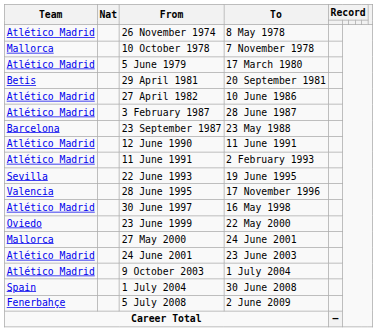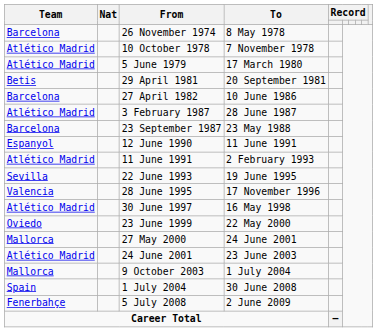(51, 33) Atlético Madrid -> (33, 33) Barcelona
(30, 49) Mallorca -> (51, 49) Atlético Madrid
(51, 96) Atlético Madrid -> (33, 96) Barcelona
(51, 144) Atlético Madrid -> (30, 144) Espanyol
(51, 271) Atlético Madrid -> (30, 271) Mallorca
